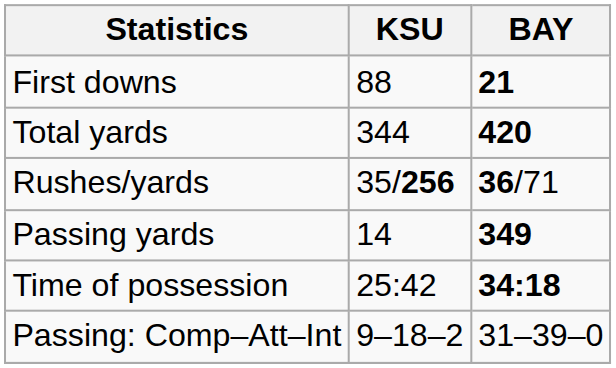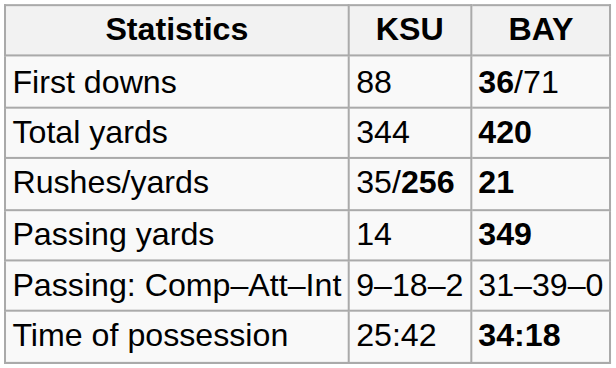(496, 81) 21 -> (519, 81) 36/71
(519, 183) 36/71 -> (496, 183) 21
rows swapped: (177, 336) <-> (150, 285)
